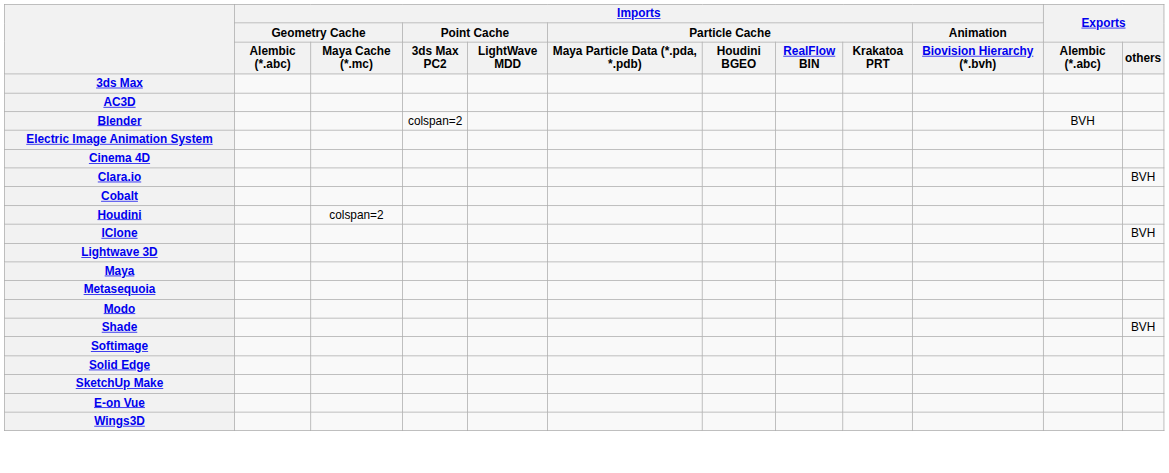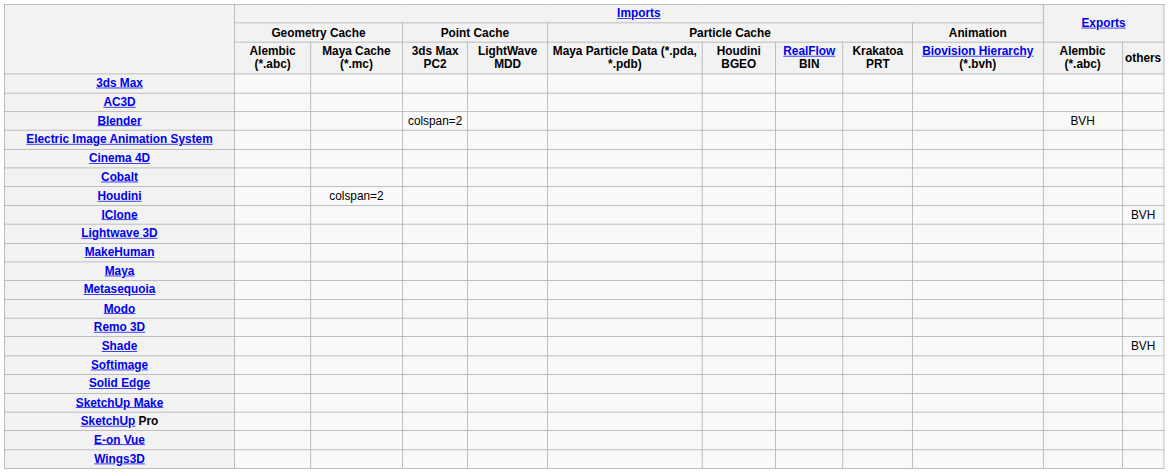- row: (119, 177)
+ row: (119, 252)
+ row: (119, 327)
+ row: (119, 421)
